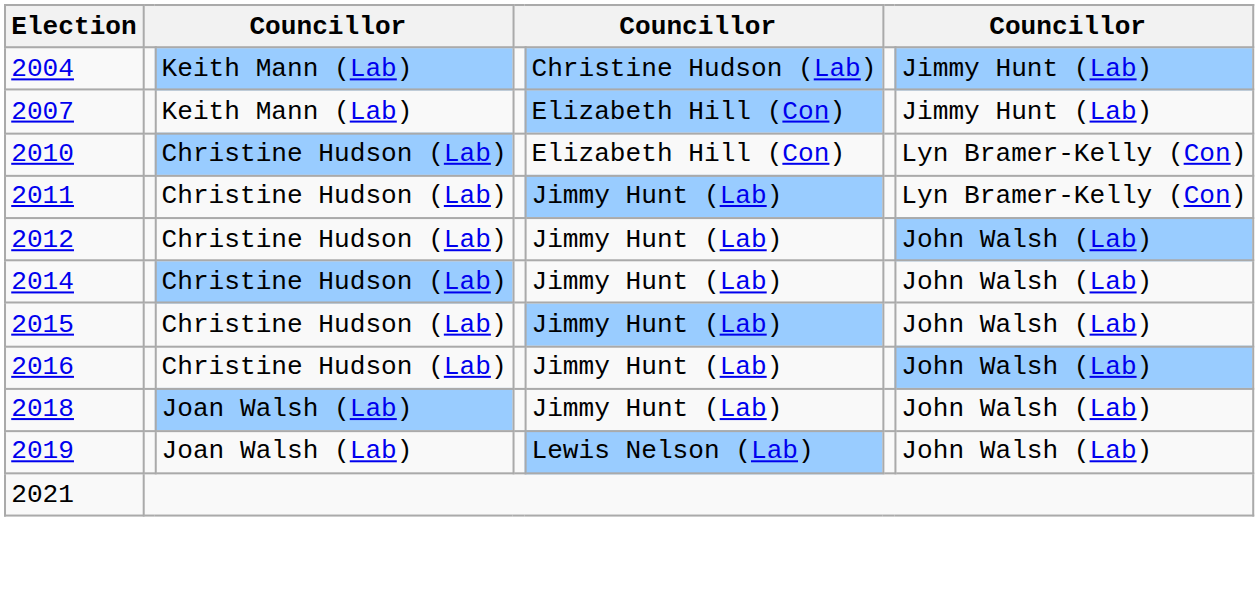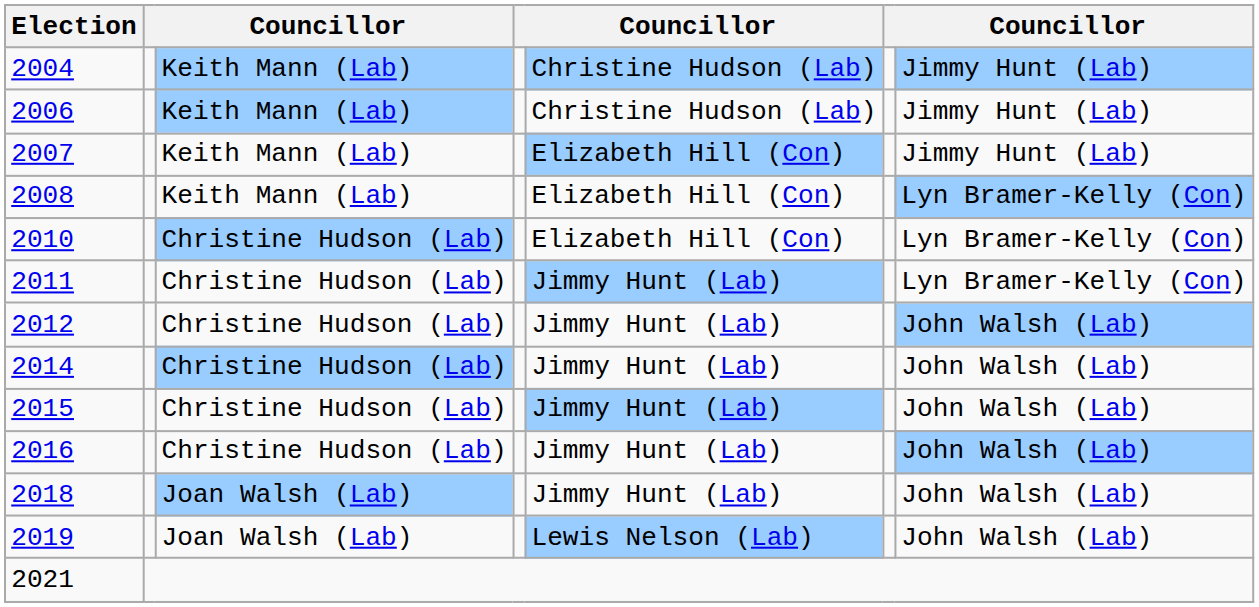+ row: (43, 111)
+ row: (43, 197)
